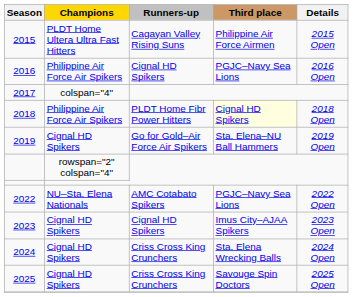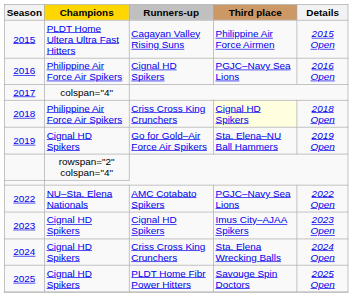(168, 114) PLDT Home Fibr Power Hitters -> (168, 114) Criss Cross King Crunchers
(168, 279) Criss Cross King Crunchers -> (168, 279) PLDT Home Fibr Power Hitters
